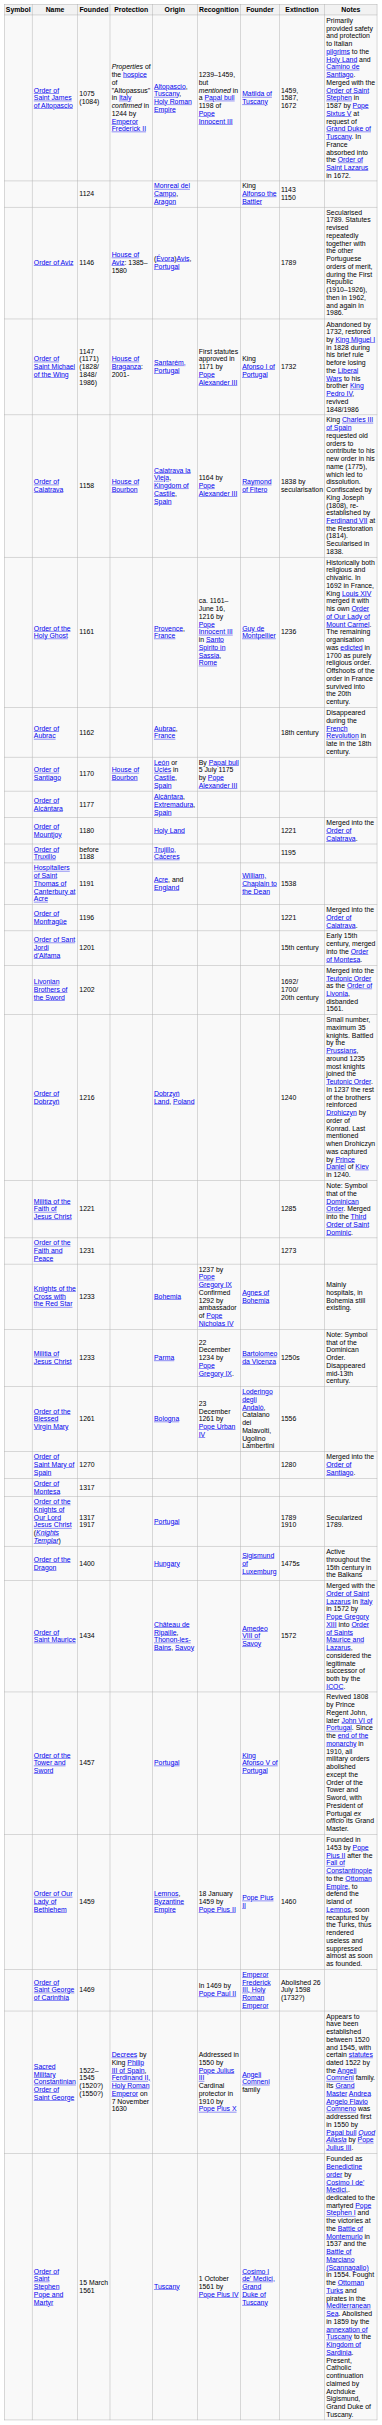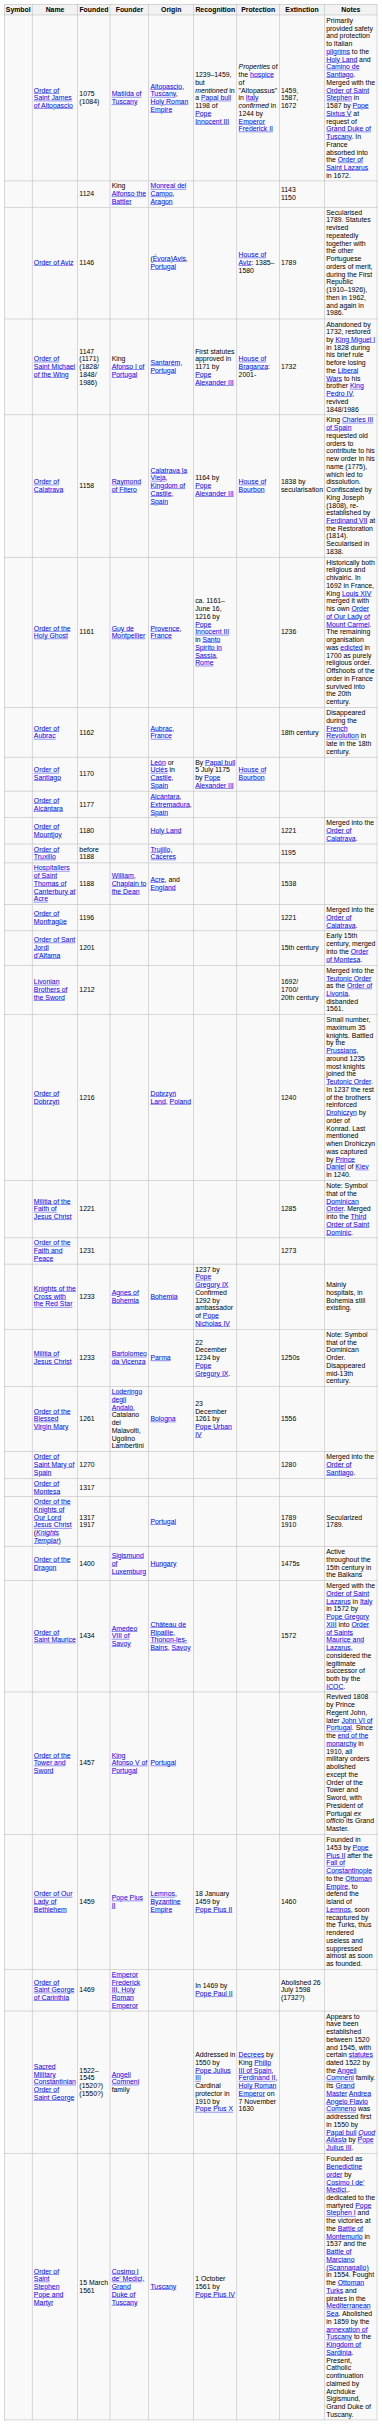columns swapped: (260, 9) <-> (131, 9)
(87, 883) 1191 -> (87, 883) 1188
(87, 990) 1202 -> (87, 990) 1212
